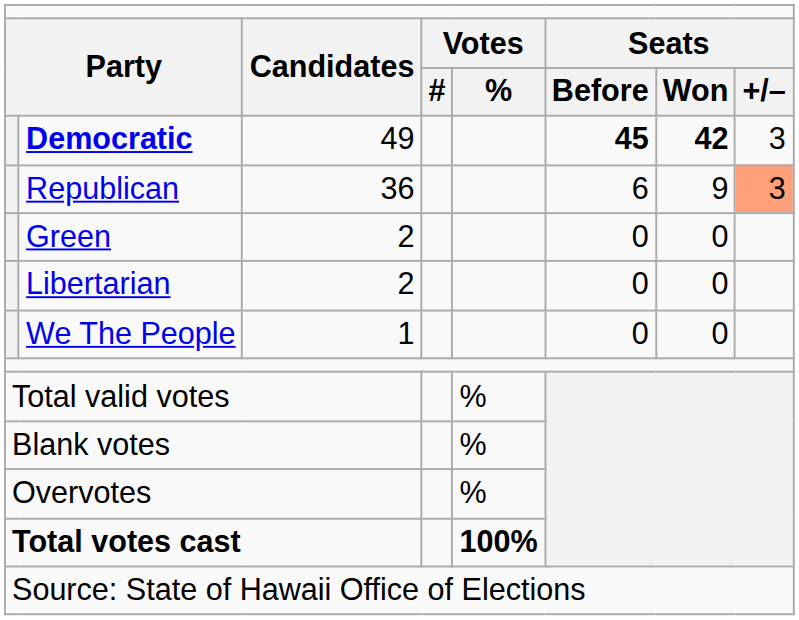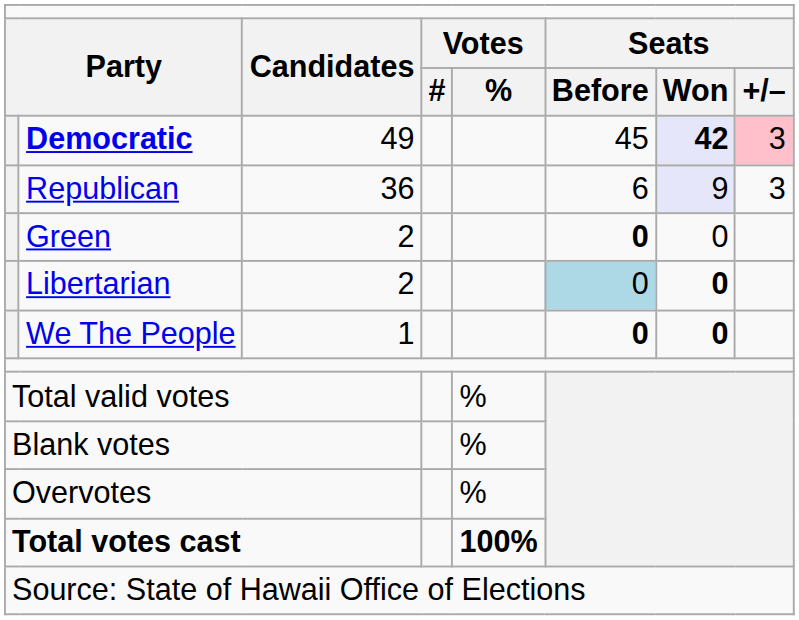(632, 139) bold -> (632, 139) normal
(711, 139) no background -> (711, 139) lavender background
(777, 139) no background -> (777, 139) pink background
(720, 188) no background -> (720, 188) lavender background
(777, 188) lightsalmon background -> (777, 188) no background
(640, 236) normal -> (640, 236) bold
(640, 285) no background -> (640, 285) lightblue background
(720, 285) normal -> (720, 285) bold
(640, 333) normal -> (640, 333) bold
(720, 333) normal -> (720, 333) bold
